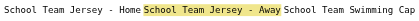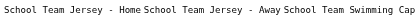(212, 10) khaki background -> (212, 10) no background
